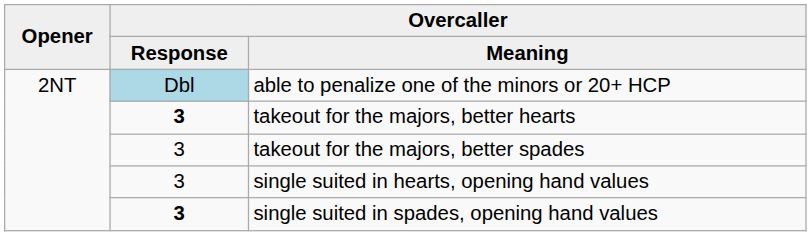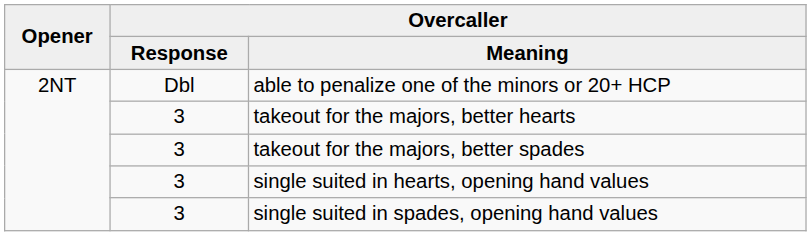(179, 85) lightblue background -> (179, 85) no background
(179, 117) bold -> (179, 117) normal
(179, 213) bold -> (179, 213) normal
